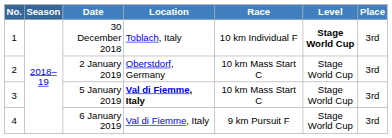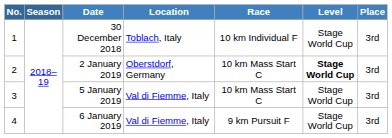(330, 38) bold -> (330, 38) normal
(330, 69) normal -> (330, 69) bold
(159, 95) bold -> (167, 95) normal
